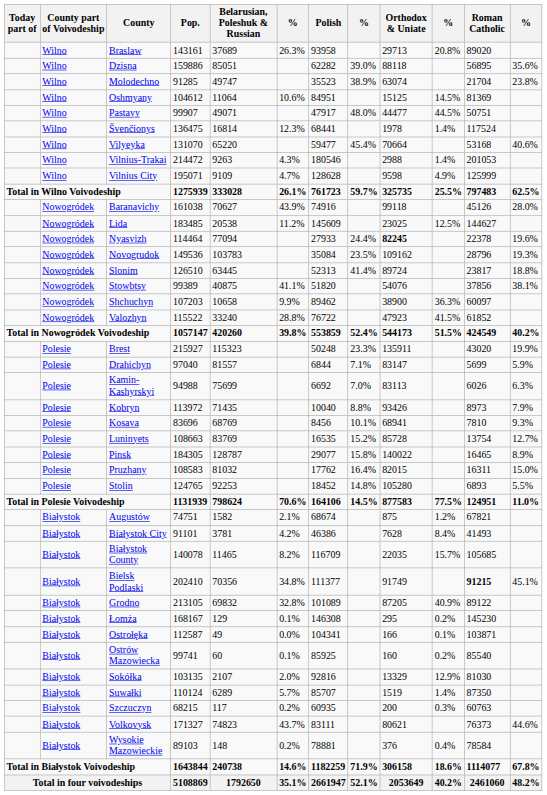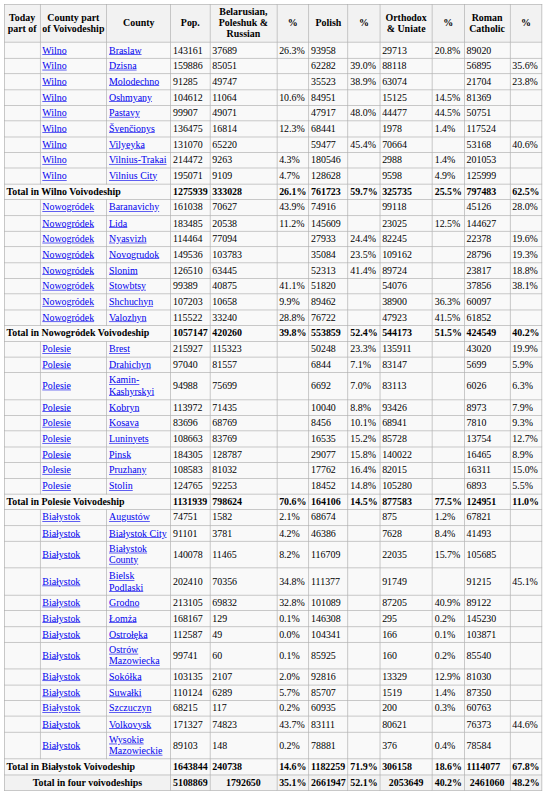(395, 239) bold -> (395, 239) normal
(479, 581) bold -> (479, 581) normal
